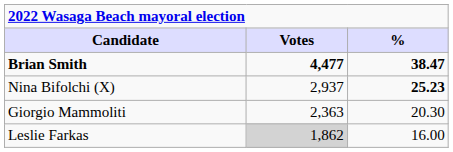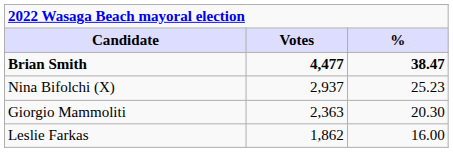(428, 87) bold -> (428, 87) normal
(327, 135) lightgrey background -> (327, 135) no background
